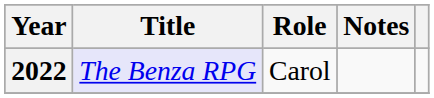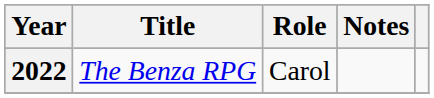(168, 70) lavender background -> (168, 70) no background
